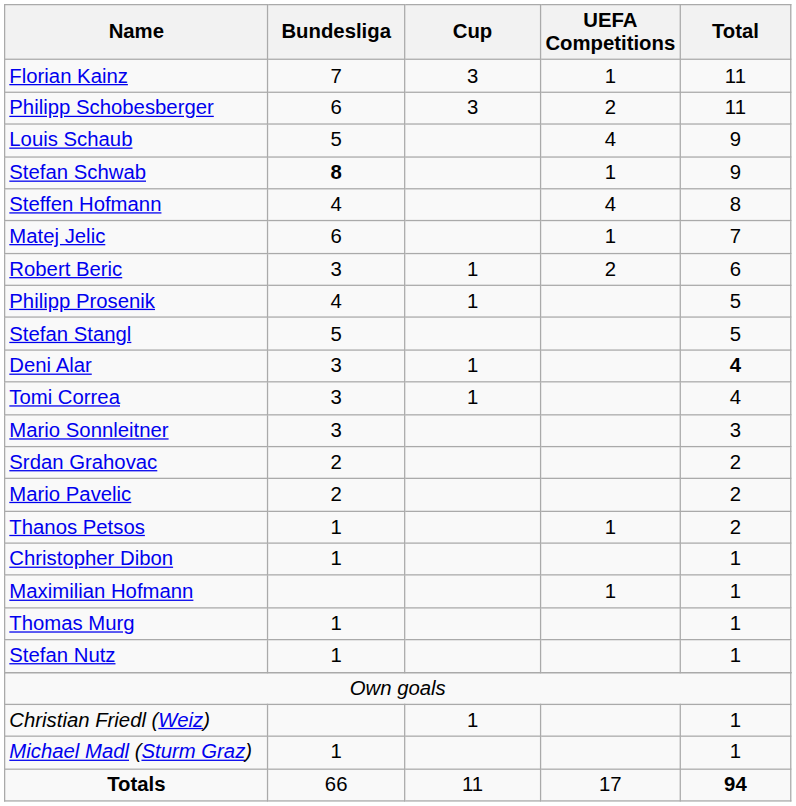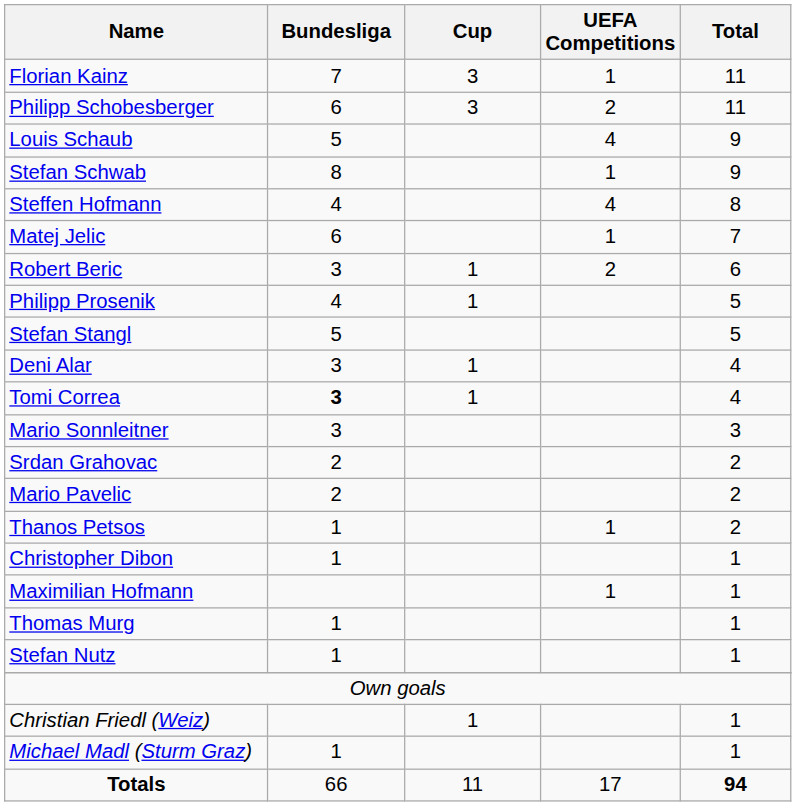(336, 172) bold -> (336, 172) normal
(735, 365) bold -> (735, 365) normal
(336, 397) normal -> (336, 397) bold
